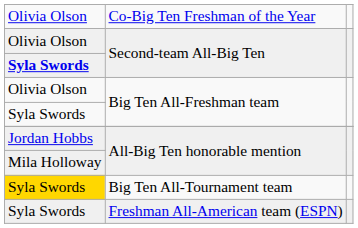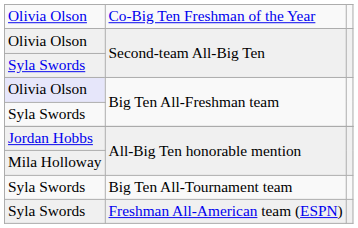(48, 65) bold -> (47, 65) normal
(47, 89) no background -> (47, 89) lavender background
(47, 187) gold background -> (47, 187) no background
